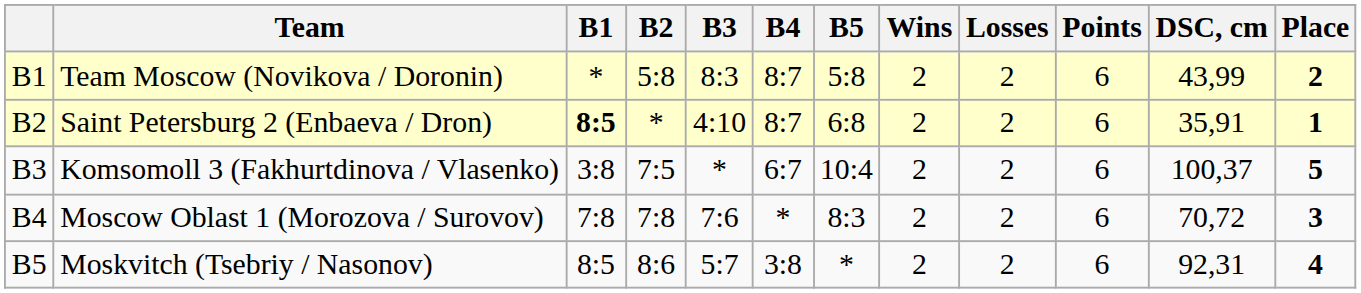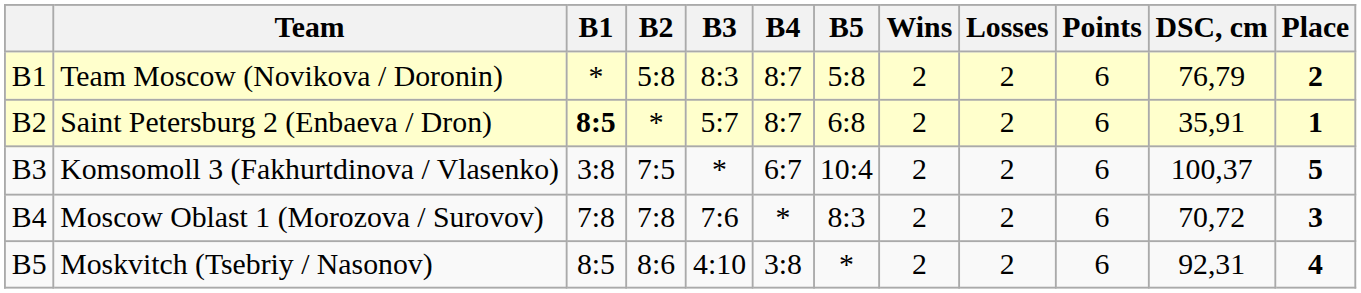(1212, 75) 43,99 -> (1212, 75) 76,79
(720, 122) 4:10 -> (720, 122) 5:7
(720, 264) 5:7 -> (720, 264) 4:10
